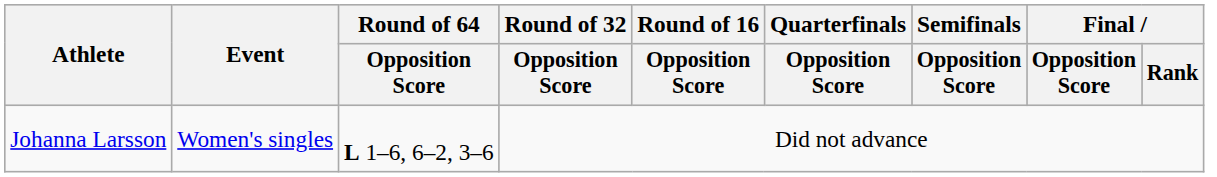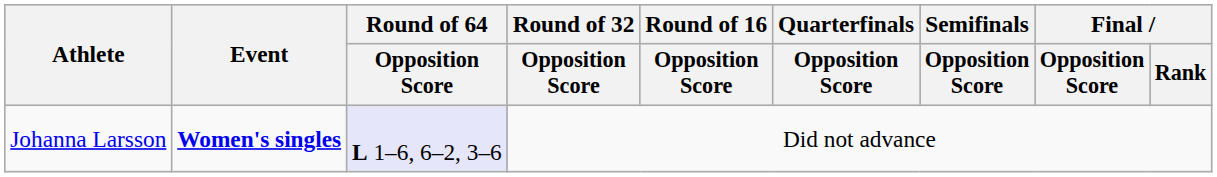(255, 138) normal -> (259, 138) bold
(419, 152) no background -> (427, 152) lavender background
